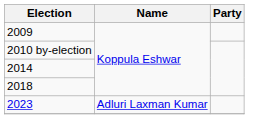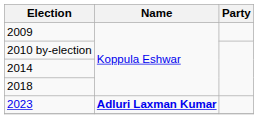(152, 104) normal -> (157, 104) bold
